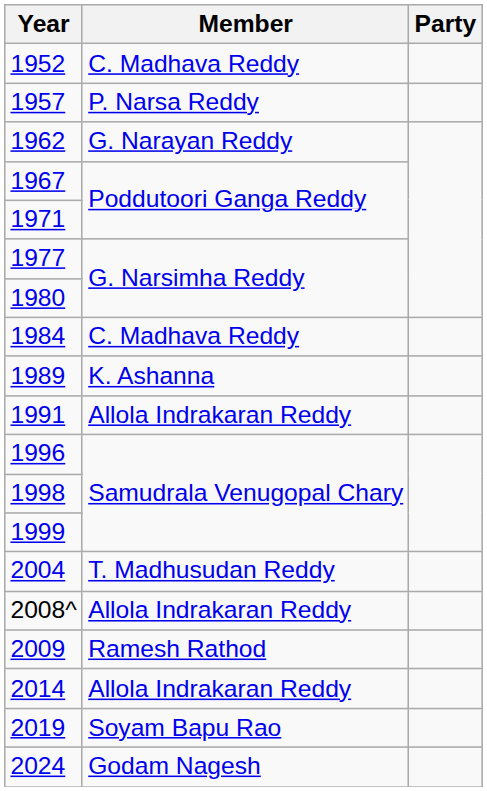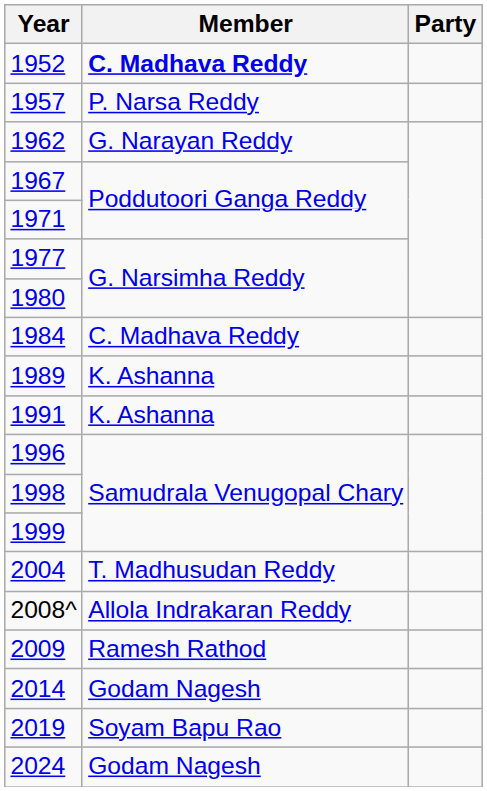(194, 63) normal -> (198, 63) bold
(220, 414) Allola Indrakaran Reddy -> (151, 414) K. Ashanna
(220, 688) Allola Indrakaran Reddy -> (174, 688) Godam Nagesh
